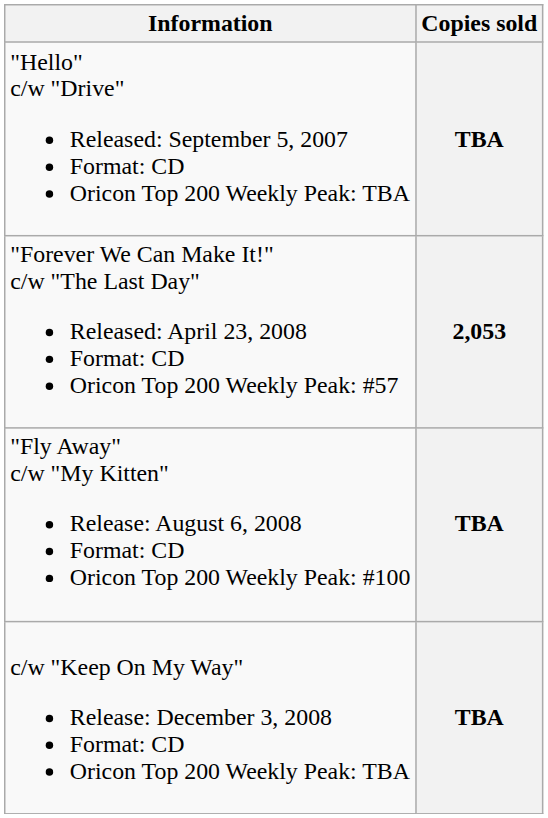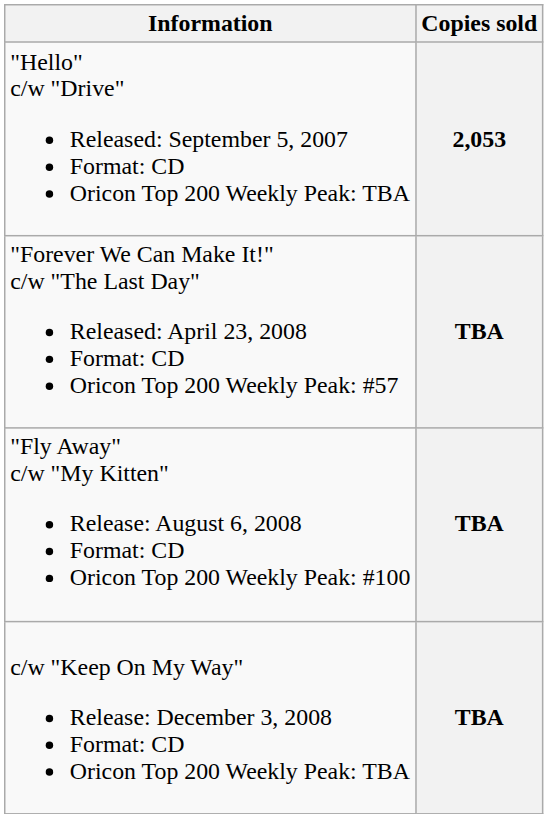(479, 138) TBA -> (479, 138) 2,053
(479, 331) 2,053 -> (479, 331) TBA
